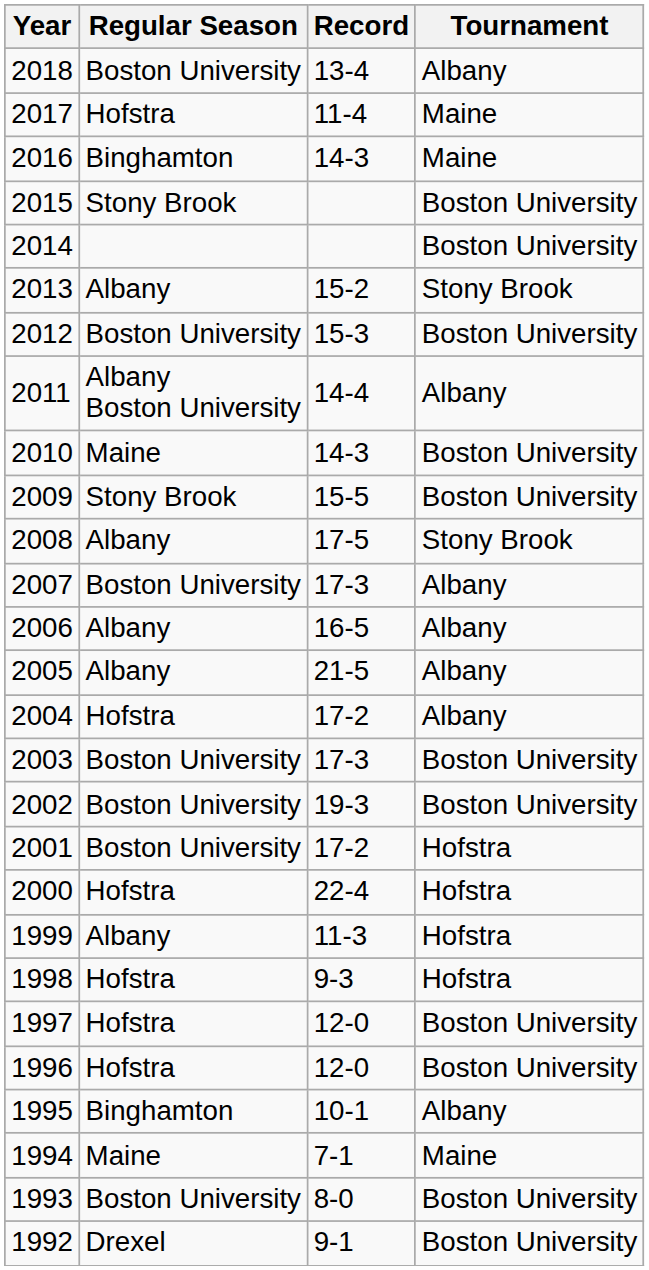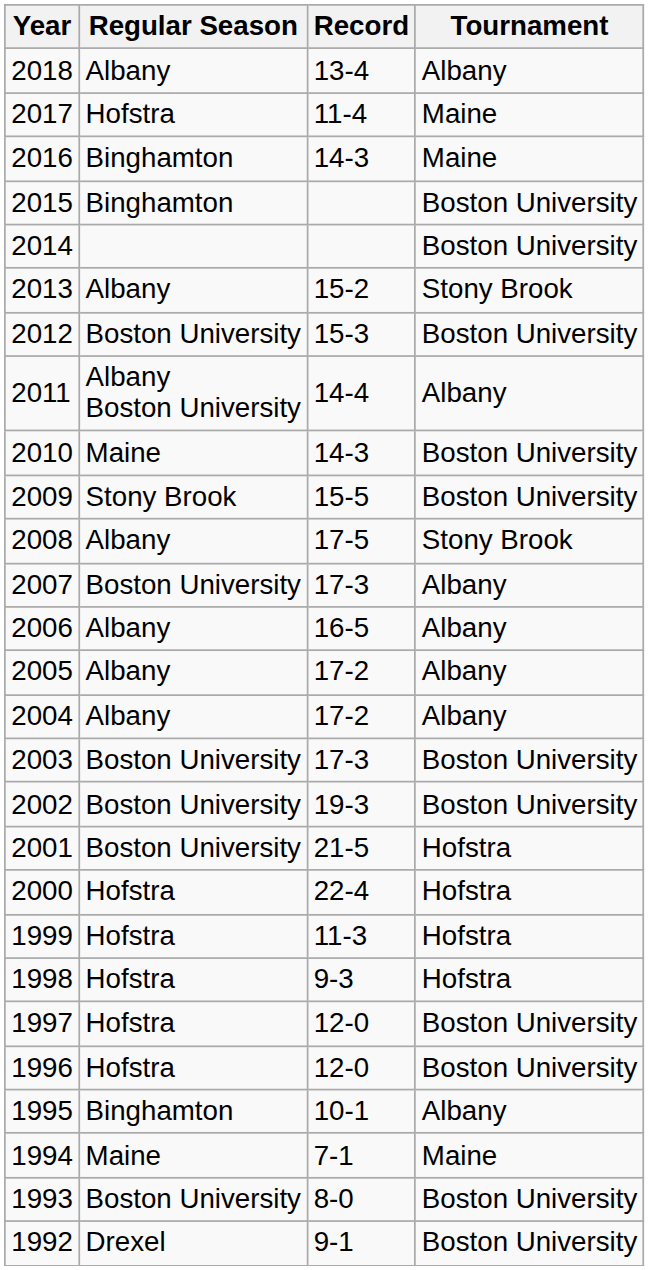(193, 70) Boston University -> (128, 70) Albany
(161, 202) Stony Brook -> (159, 202) Binghamton
(341, 672) 21-5 -> (341, 672) 17-2
(130, 716) Hofstra -> (128, 716) Albany
(341, 847) 17-2 -> (341, 847) 21-5
(128, 935) Albany -> (130, 935) Hofstra
